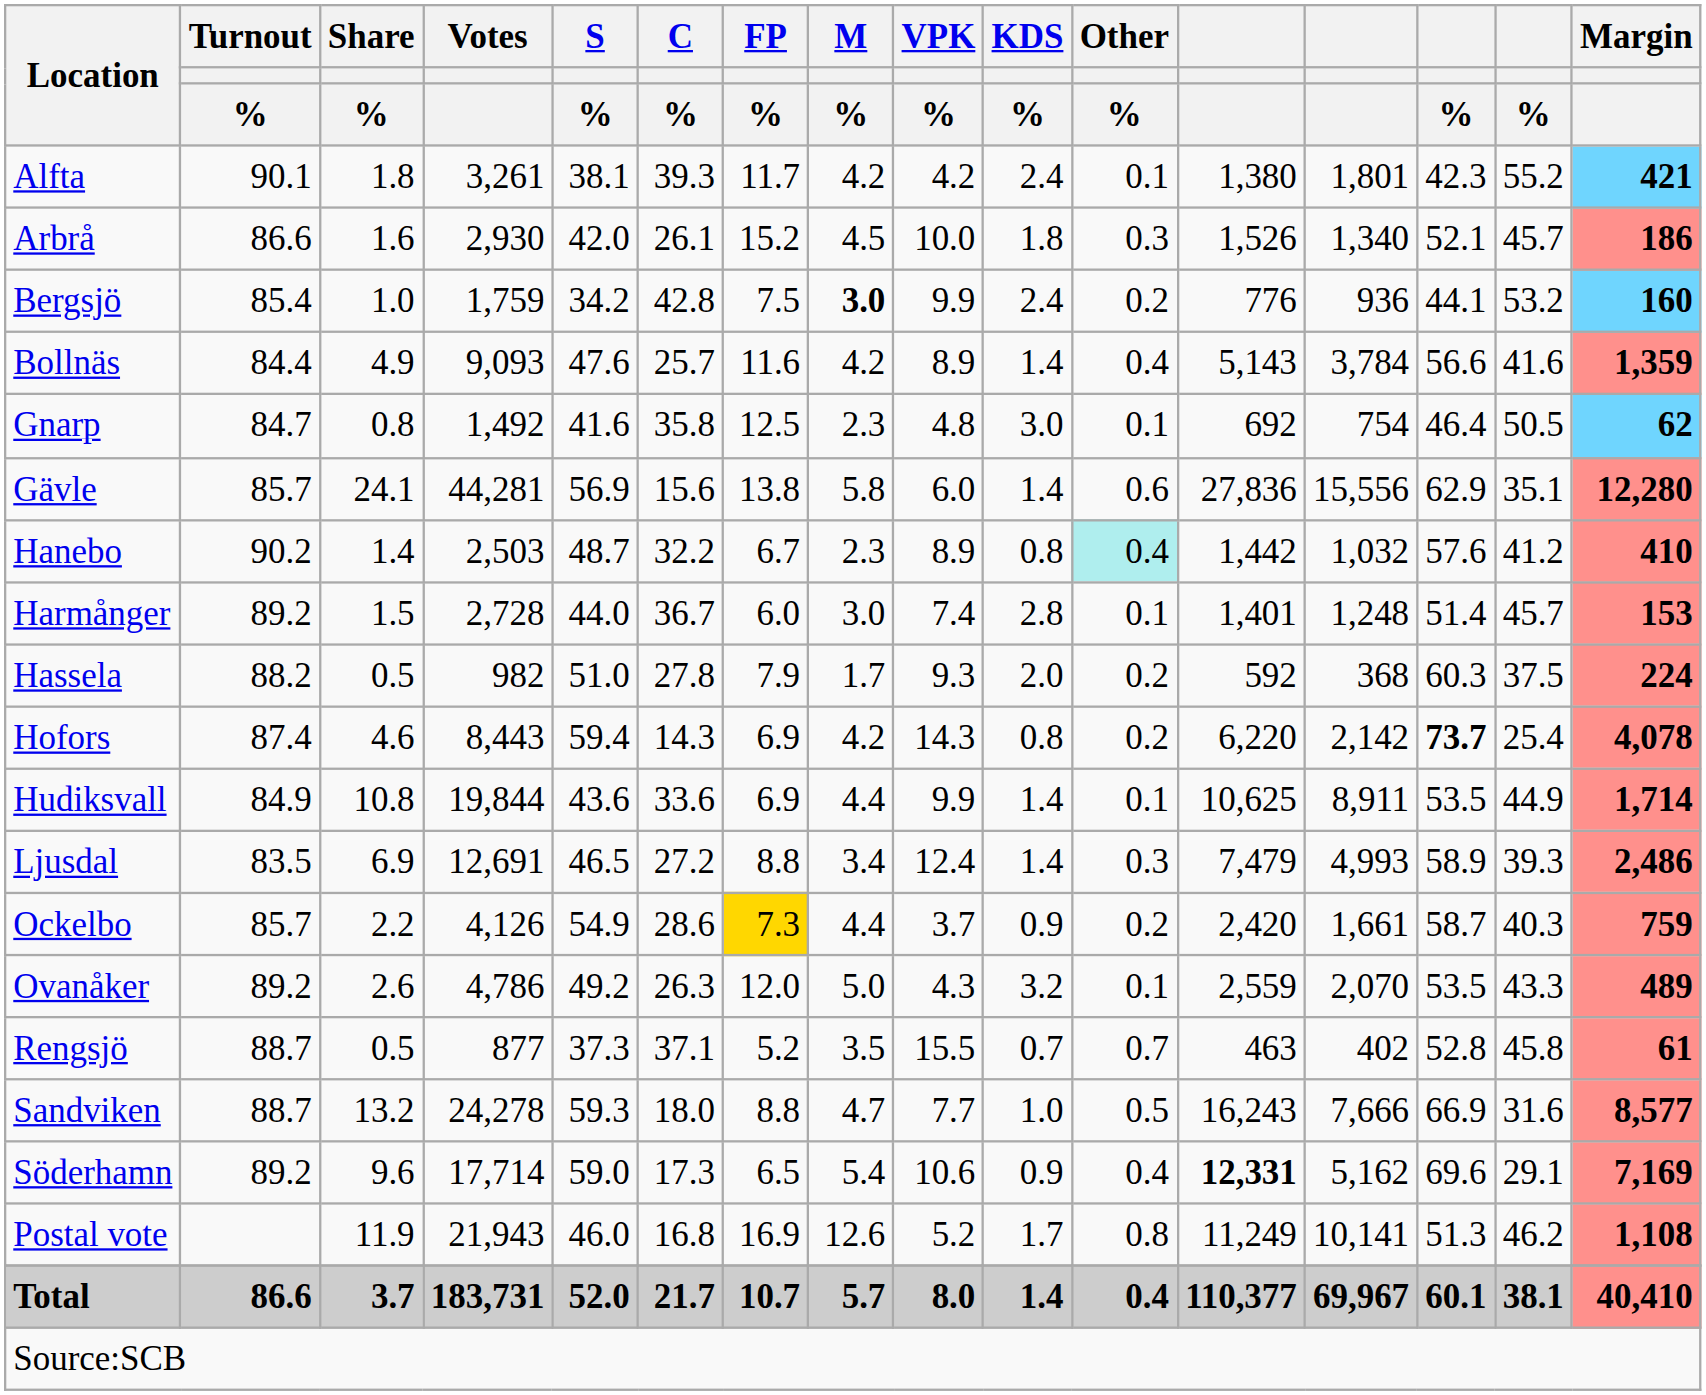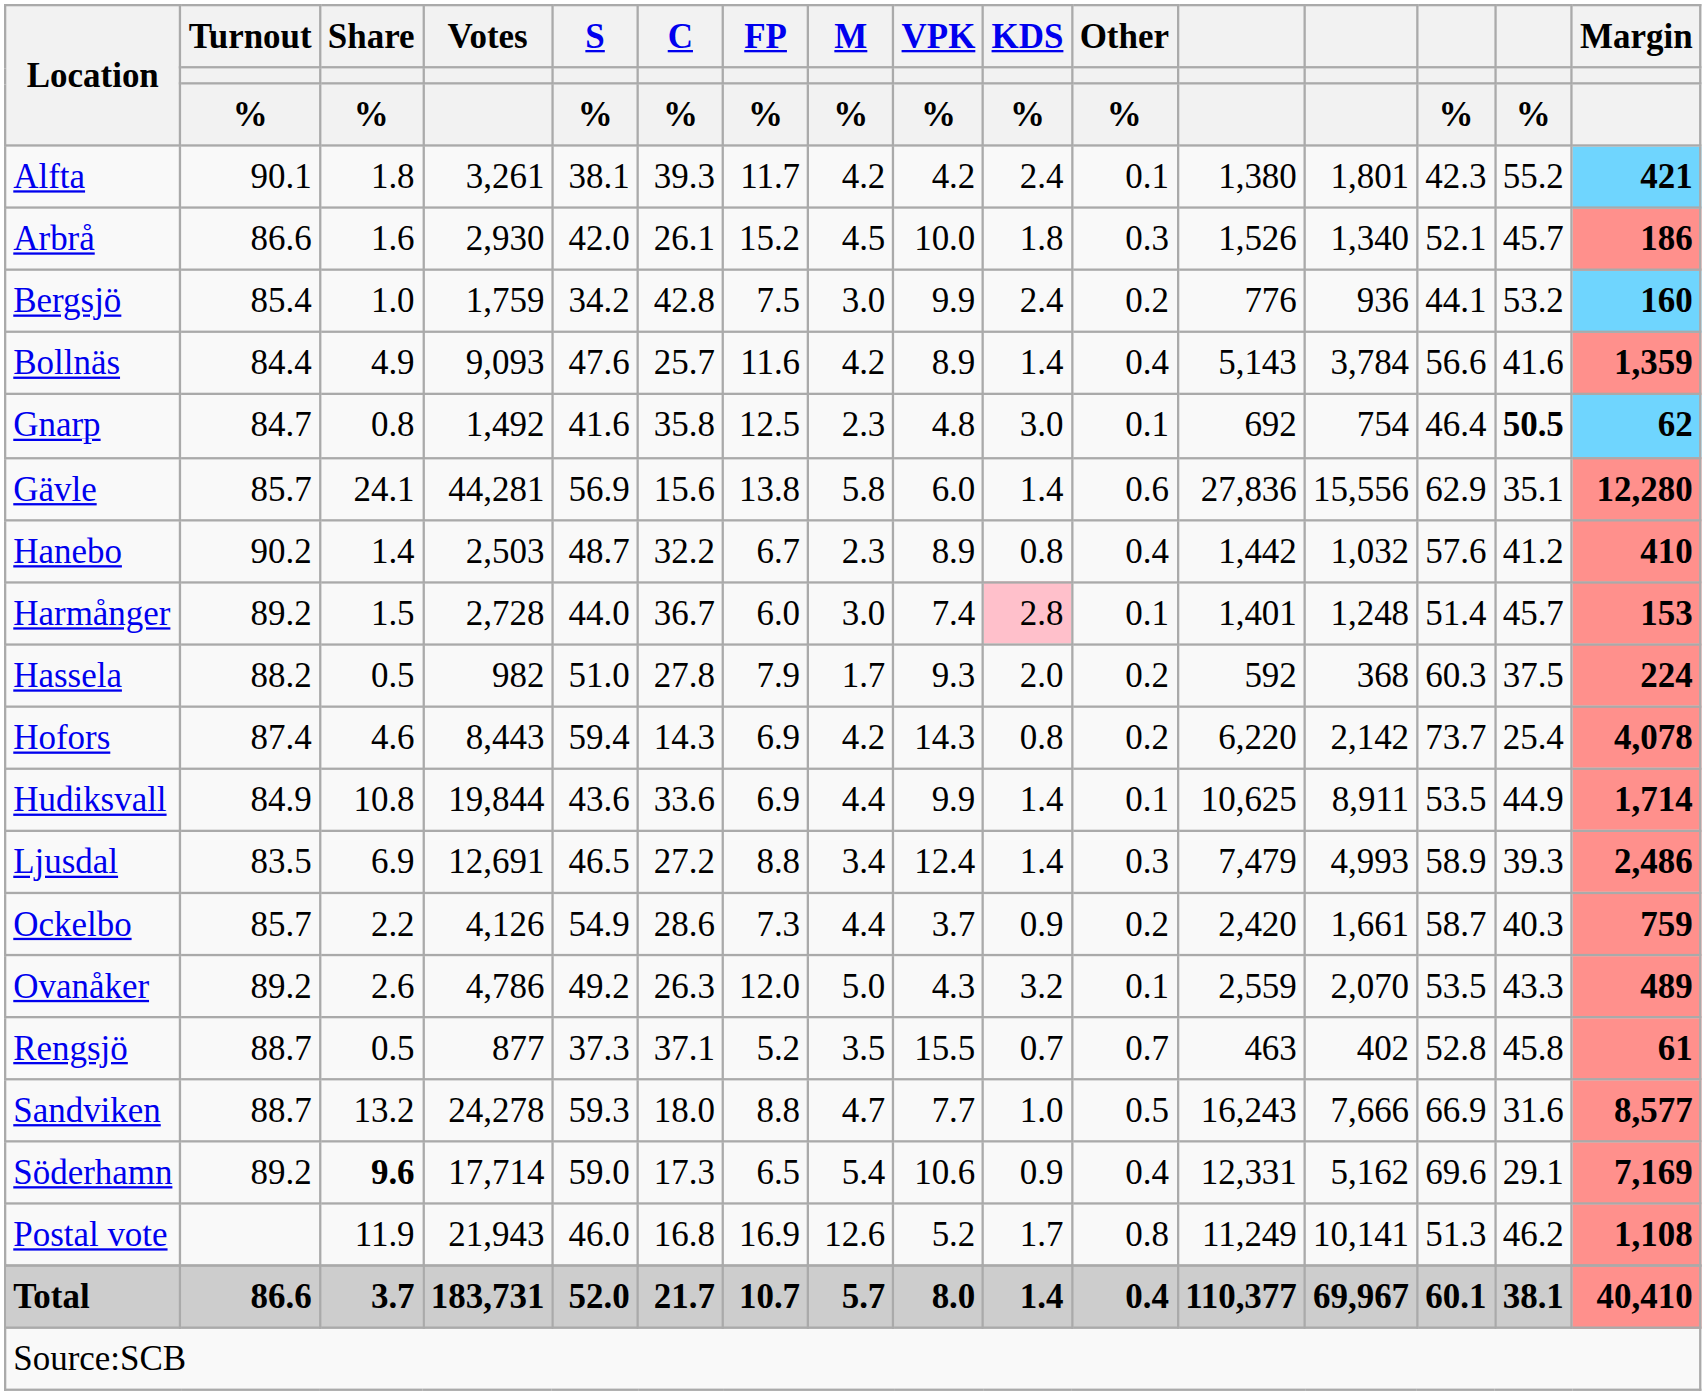(863, 301) bold -> (863, 301) normal
(1533, 425) normal -> (1533, 425) bold
(1147, 550) paleturquoise background -> (1147, 550) no background
(1042, 612) no background -> (1042, 612) pink background
(1456, 736) bold -> (1456, 736) normal
(778, 923) gold background -> (778, 923) no background
(393, 1172) normal -> (393, 1172) bold
(1249, 1172) bold -> (1249, 1172) normal
